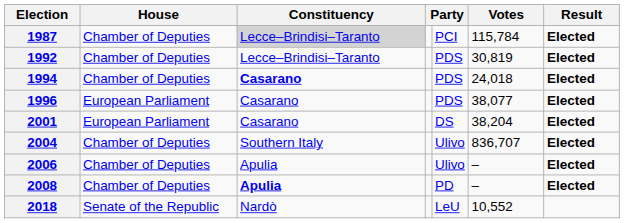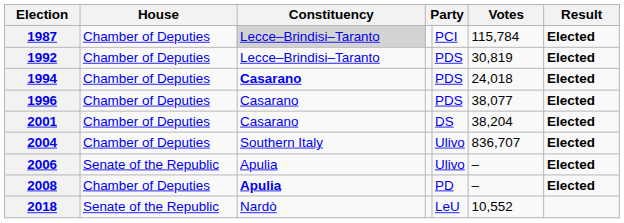(146, 100) European Parliament -> (146, 100) Chamber of Deputies
(146, 121) European Parliament -> (146, 121) Chamber of Deputies
(146, 164) Chamber of Deputies -> (151, 164) Senate of the Republic
